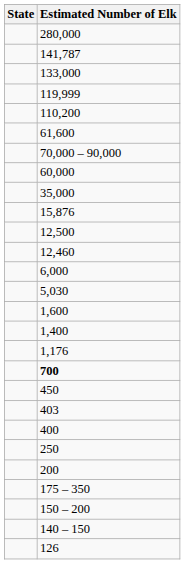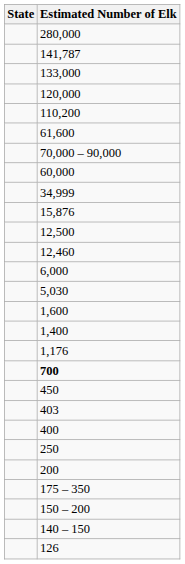(60, 93) 119,999 -> (60, 93) 120,000
(57, 192) 35,000 -> (57, 192) 34,999
